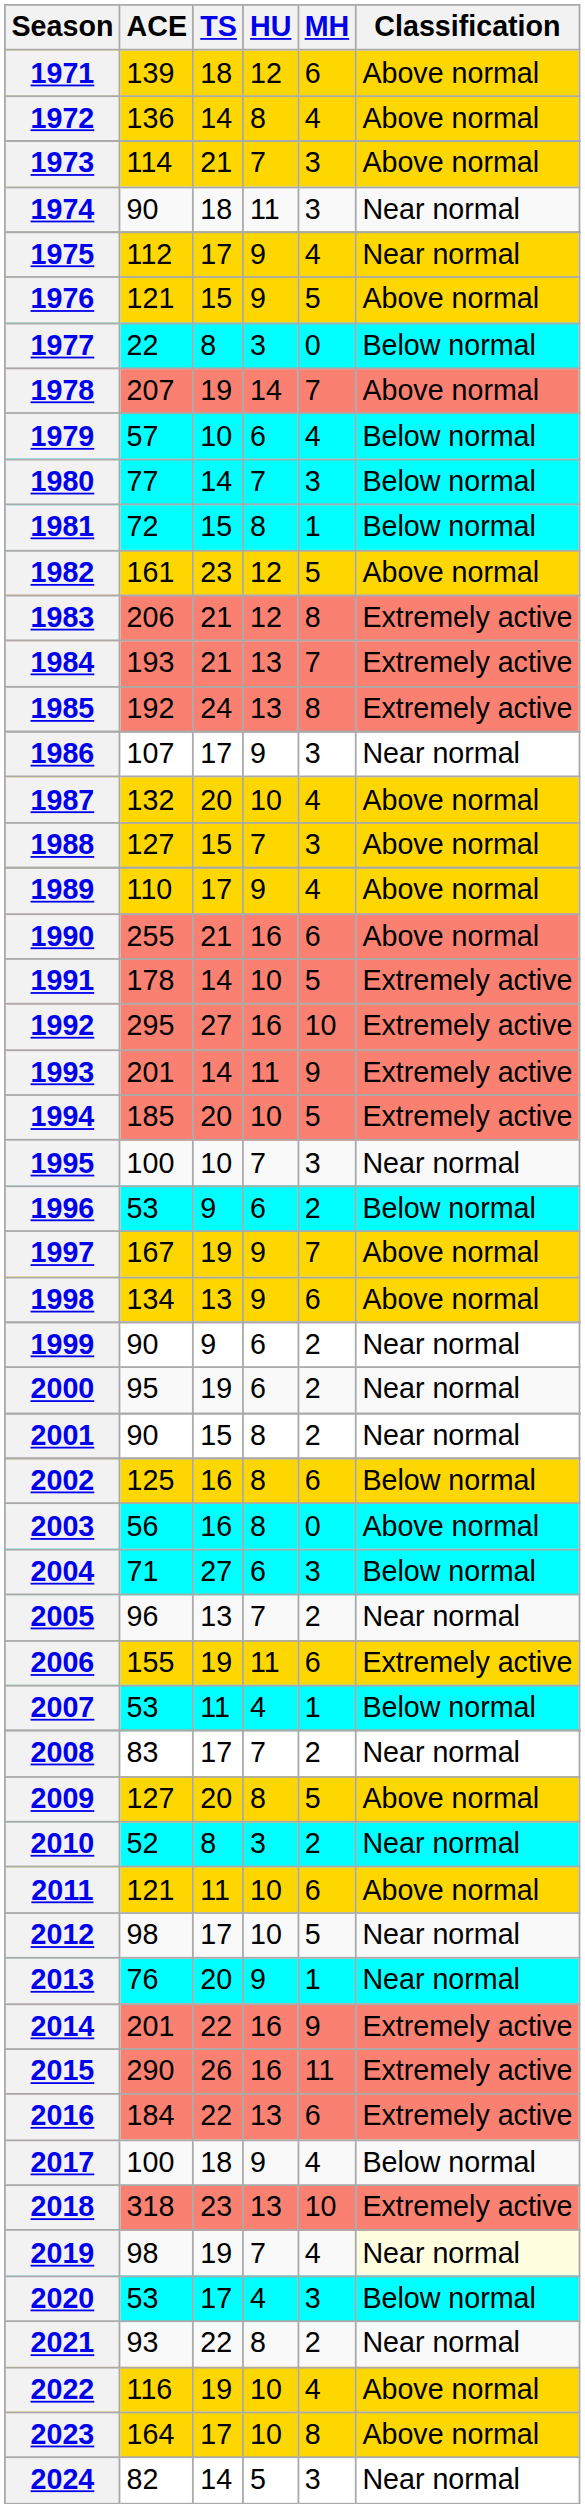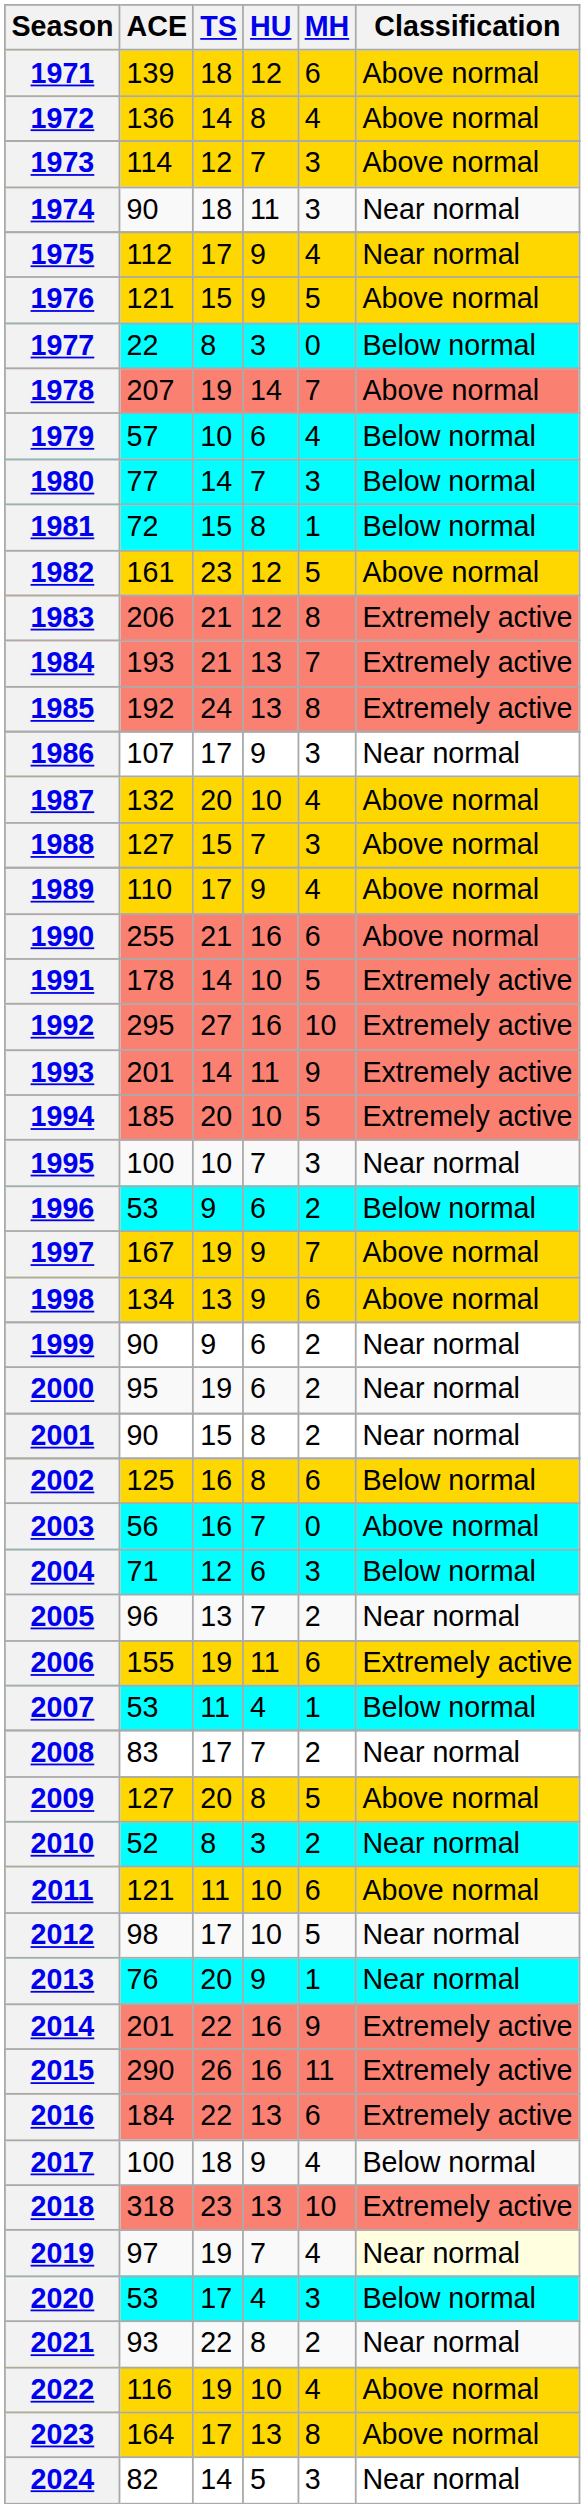(216, 163) 21 -> (216, 163) 12
(258, 1526) 8 -> (258, 1526) 7
(216, 1571) 27 -> (216, 1571) 12
(143, 2252) 98 -> (143, 2252) 97
(266, 2434) 10 -> (266, 2434) 13
